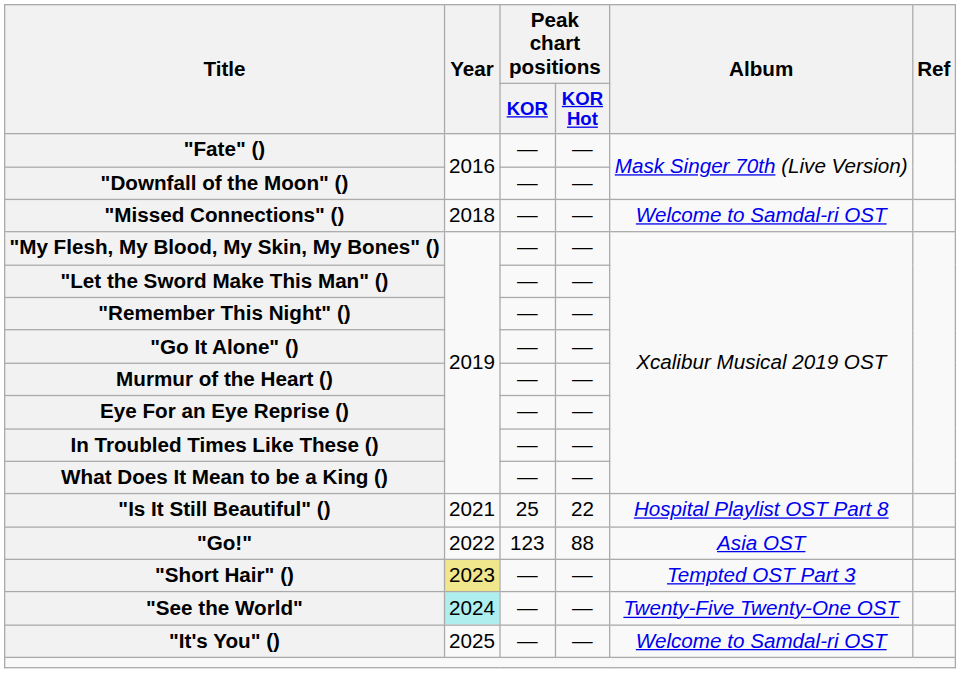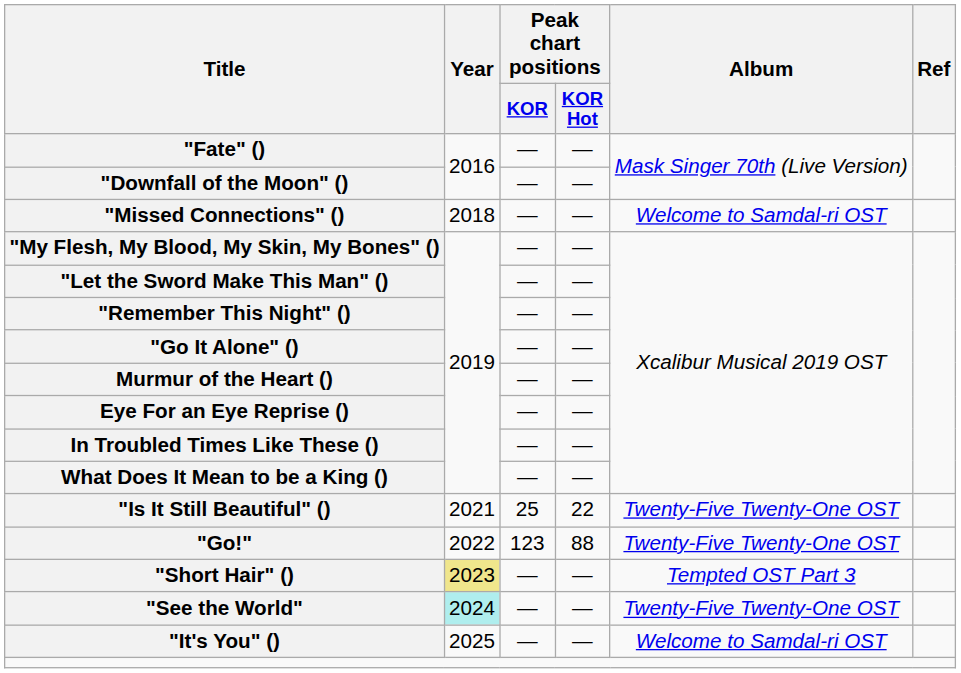(761, 510) Hospital Playlist OST Part 8 -> (761, 510) Twenty-Five Twenty-One OST
(761, 542) Asia OST -> (761, 542) Twenty-Five Twenty-One OST
